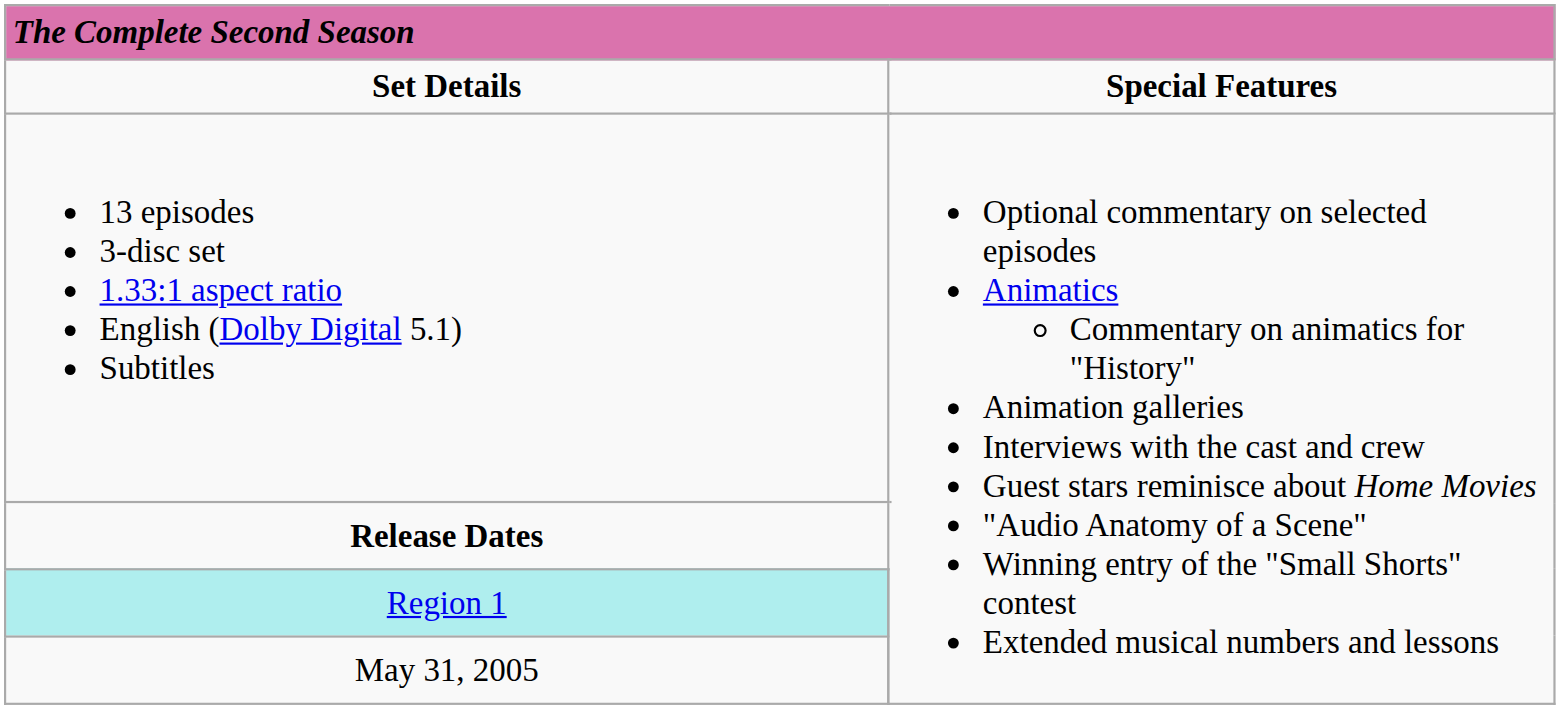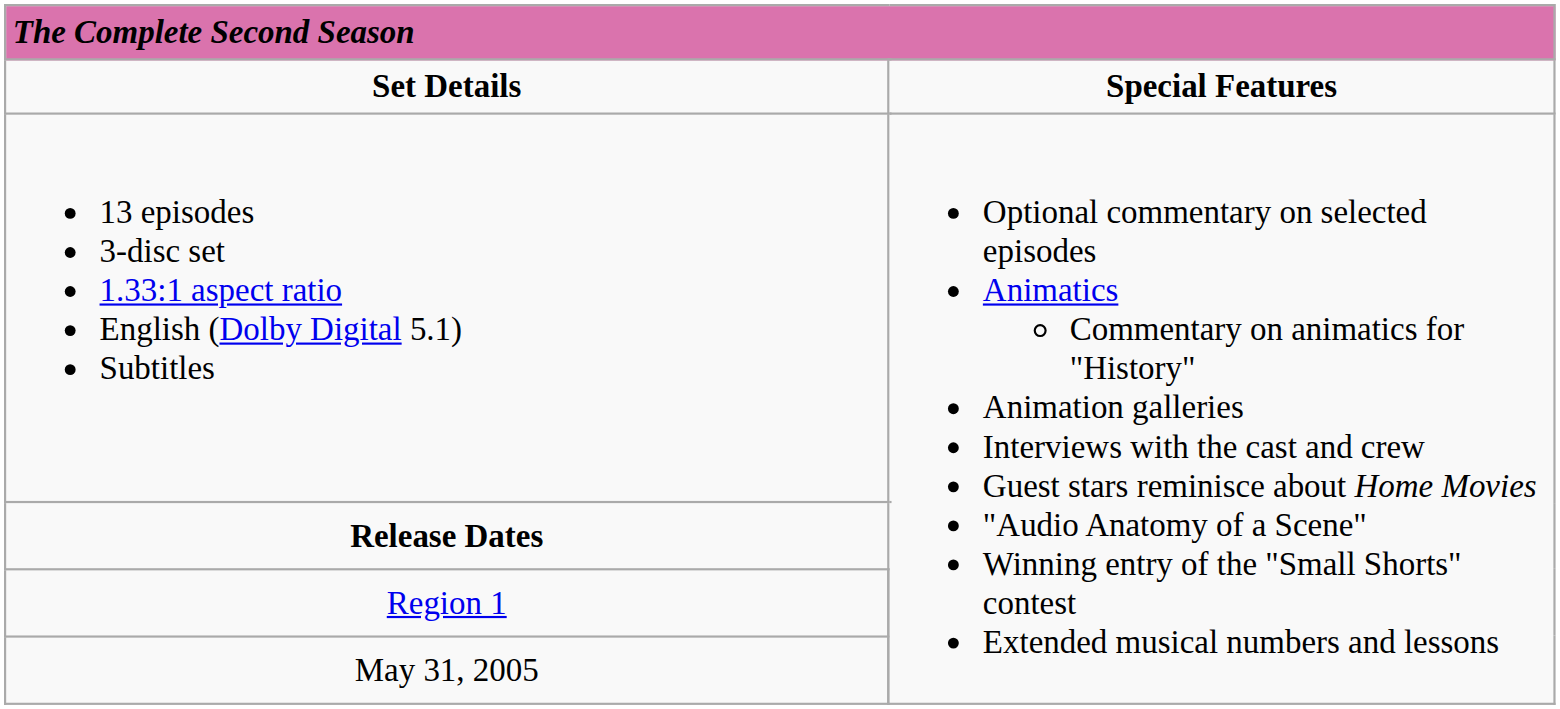(447, 602) paleturquoise background -> (447, 602) no background
